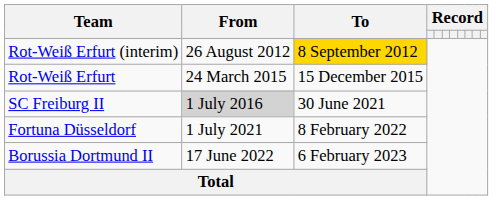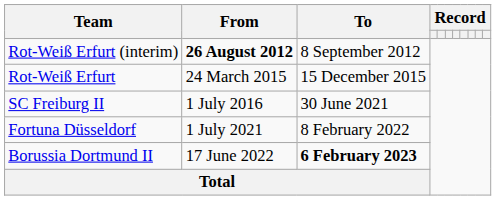(238, 51) normal -> (239, 51) bold
(358, 51) gold background -> (360, 51) no background
(224, 103) lightgrey background -> (224, 103) no background
(352, 155) normal -> (359, 155) bold
